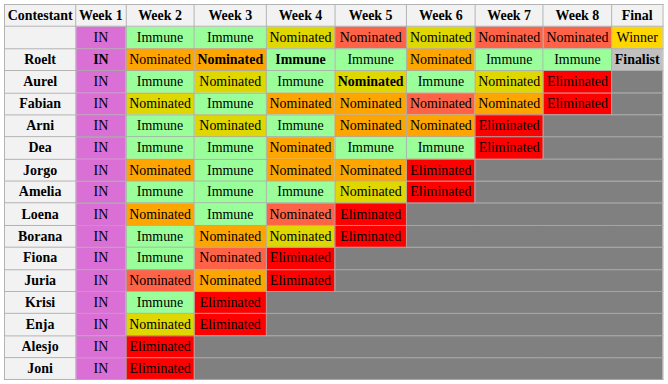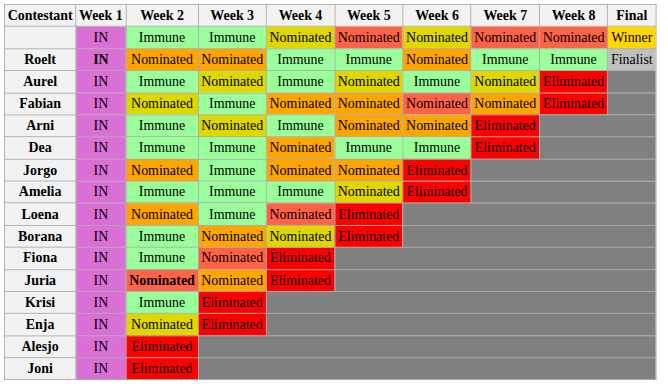(230, 59) bold -> (232, 59) normal
(300, 59) bold -> (300, 59) normal
(637, 59) bold -> (632, 59) normal
(371, 81) bold -> (369, 81) normal
(160, 280) normal -> (162, 280) bold
